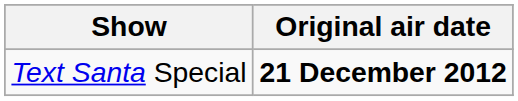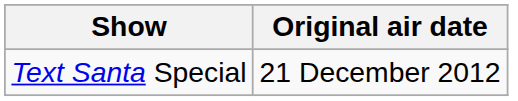(383, 71) bold -> (380, 71) normal
